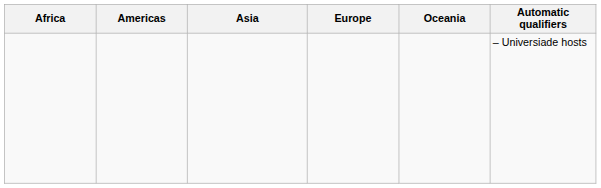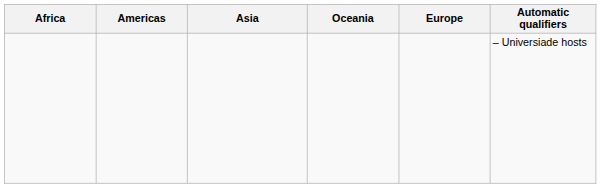columns swapped: (353, 19) <-> (444, 19)
